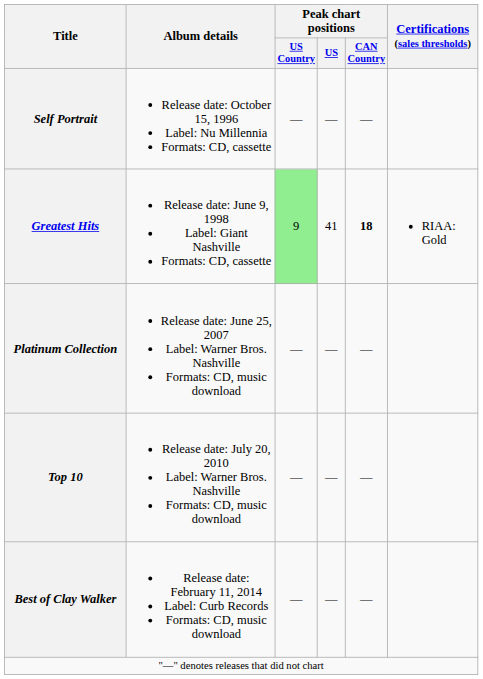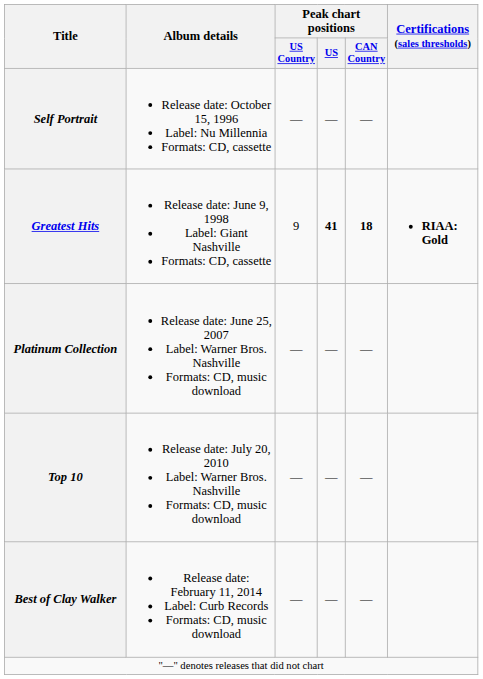(296, 226) lightgreen background -> (296, 226) no background
(331, 226) normal -> (331, 226) bold
(433, 234) normal -> (433, 234) bold
